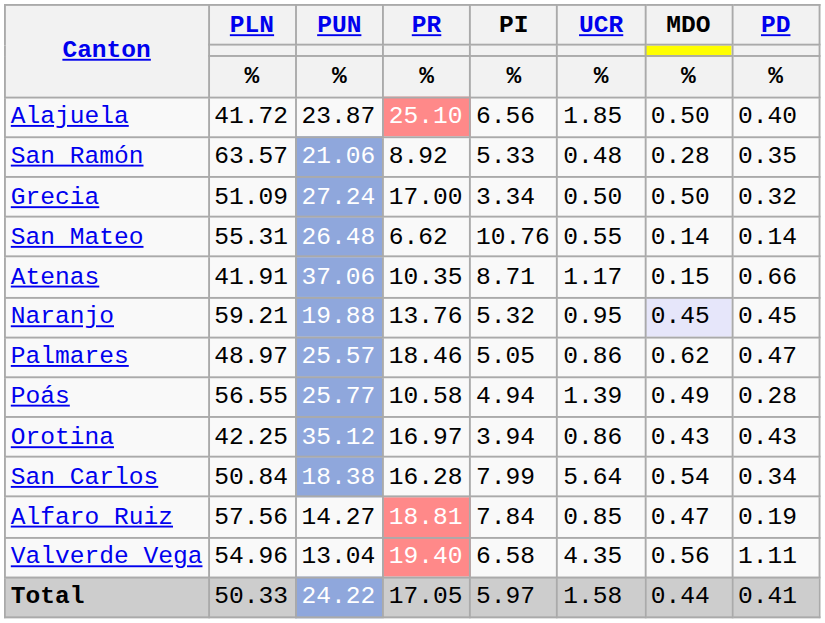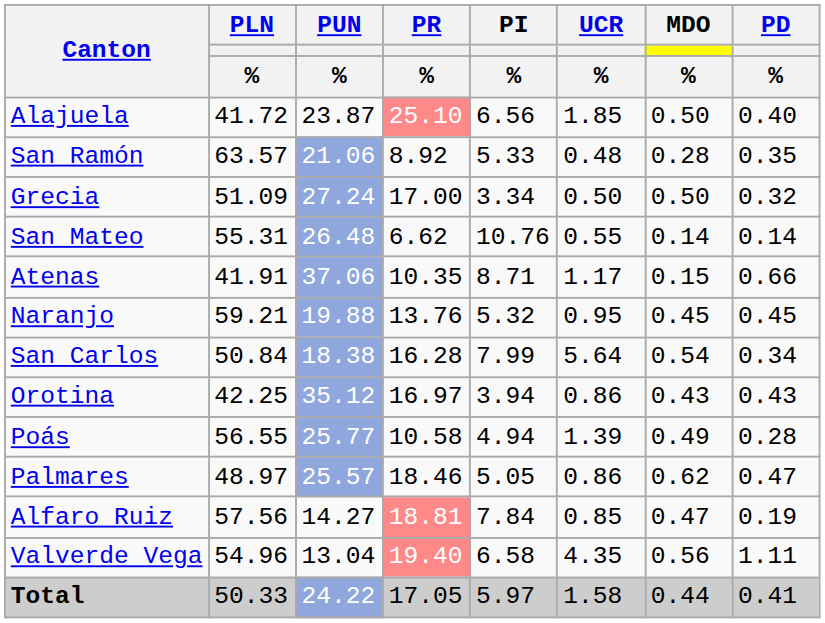(680, 317) lavender background -> (680, 317) no background
rows swapped: (70, 357) <-> (85, 477)
rows swapped: (40, 397) <-> (62, 437)
